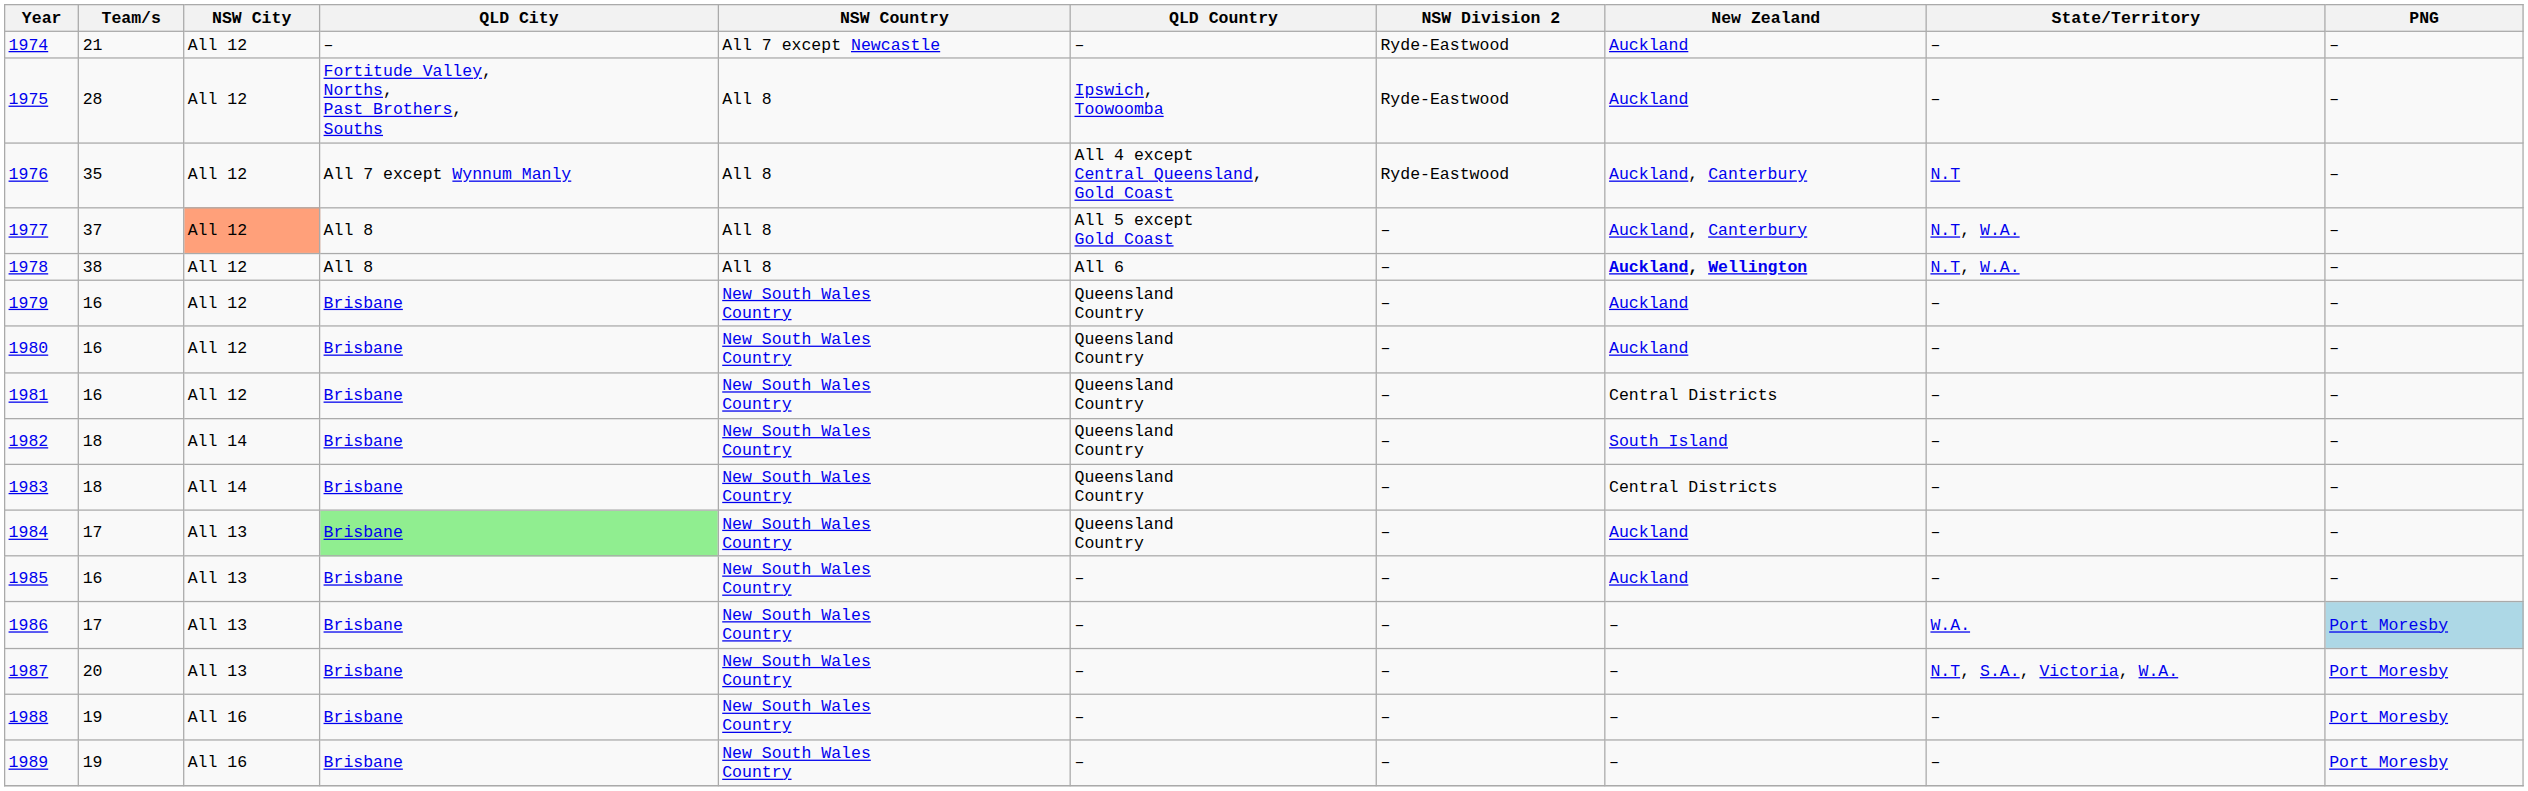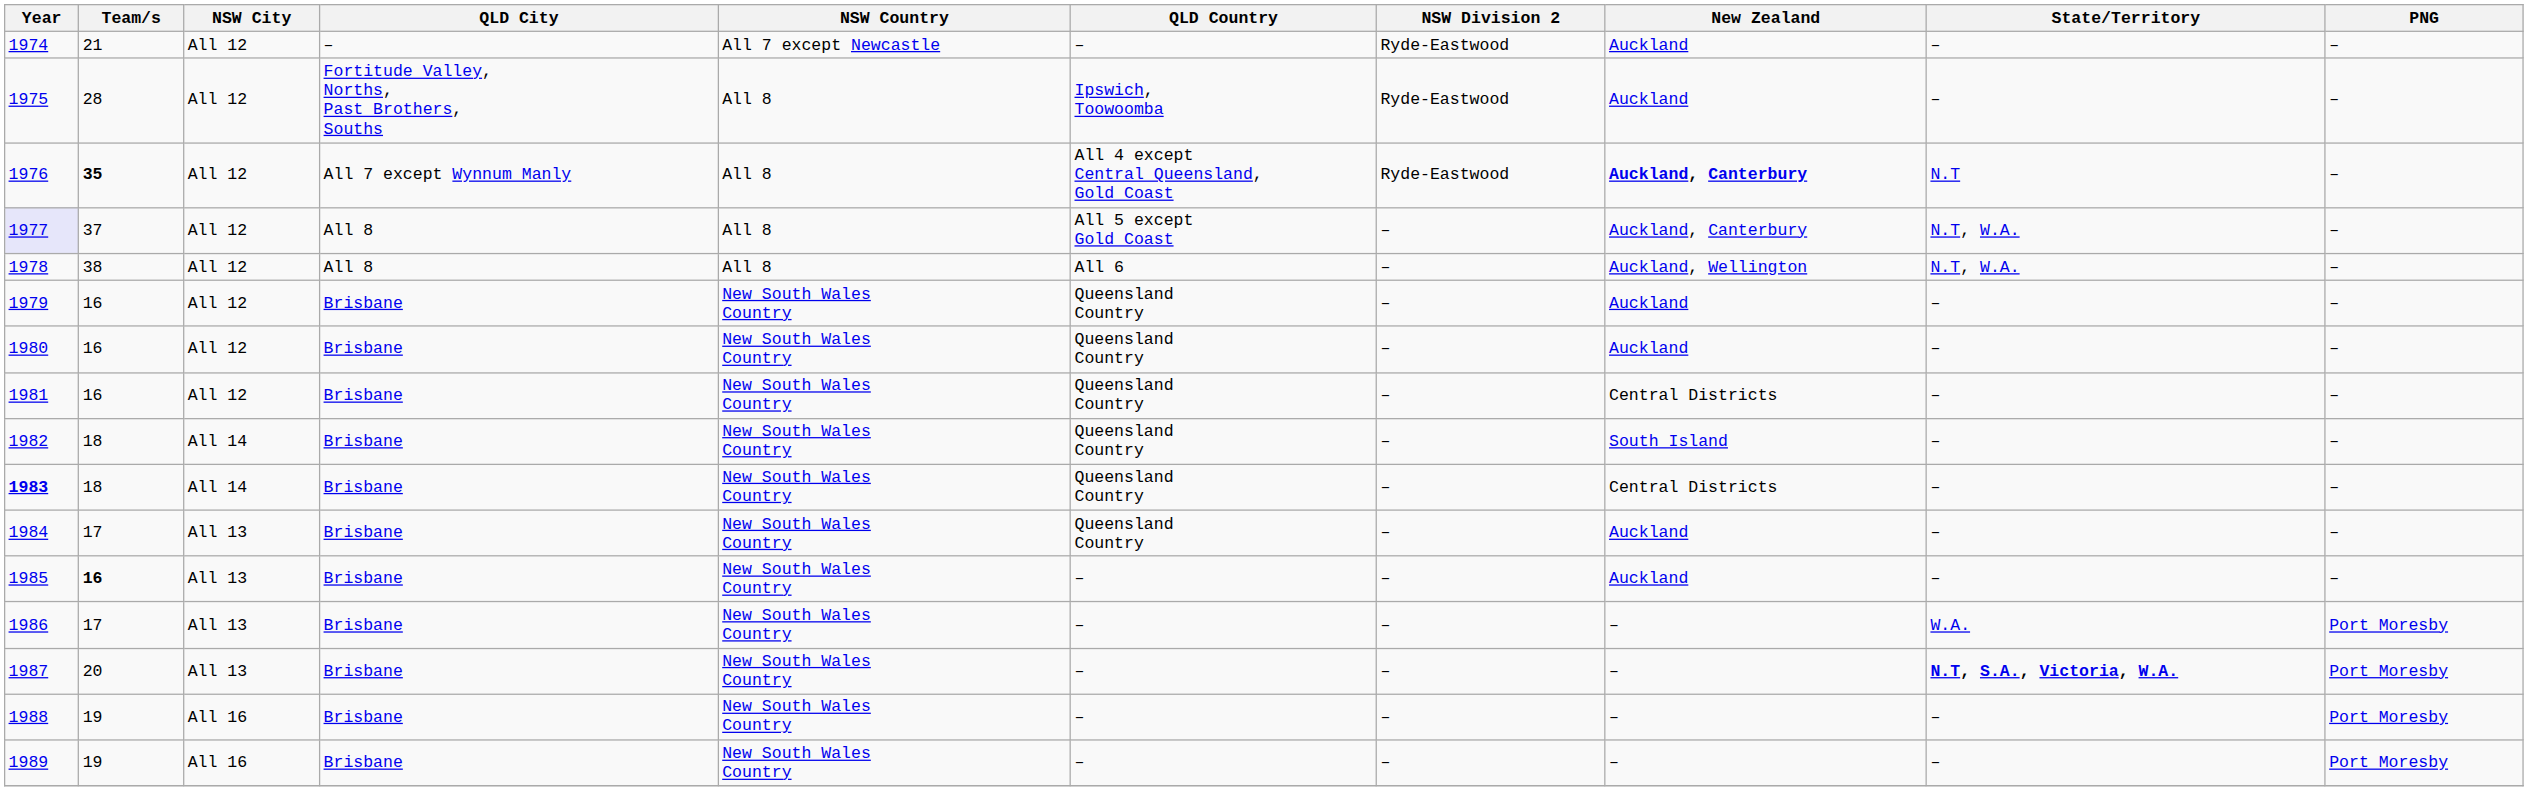(93, 175) normal -> (93, 175) bold
(1708, 175) normal -> (1708, 175) bold
(28, 230) no background -> (28, 230) lavender background
(217, 230) lightsalmon background -> (217, 230) no background
(1708, 267) bold -> (1708, 267) normal
(28, 487) normal -> (28, 487) bold
(363, 533) lightgreen background -> (363, 533) no background
(93, 579) normal -> (93, 579) bold
(2389, 625) lightblue background -> (2389, 625) no background
(2054, 671) normal -> (2054, 671) bold
